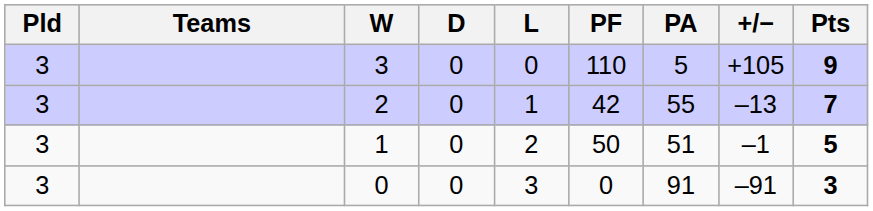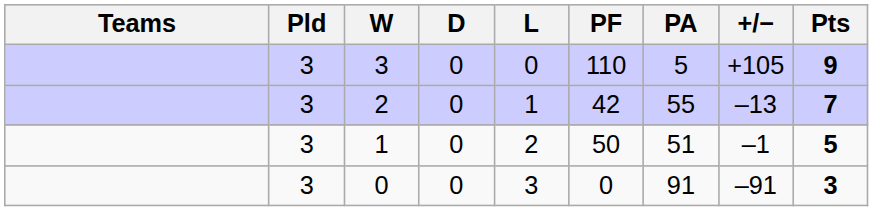columns swapped: (212, 24) <-> (42, 24)
